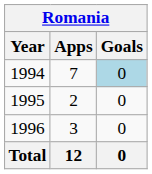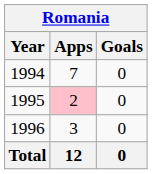(122, 73) lightblue background -> (122, 73) no background
(73, 100) no background -> (73, 100) pink background
